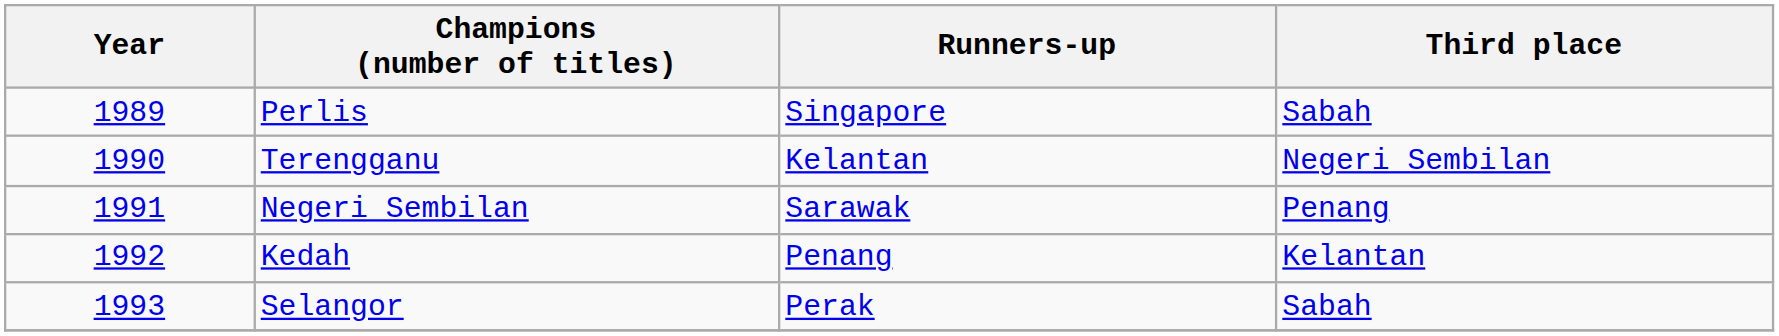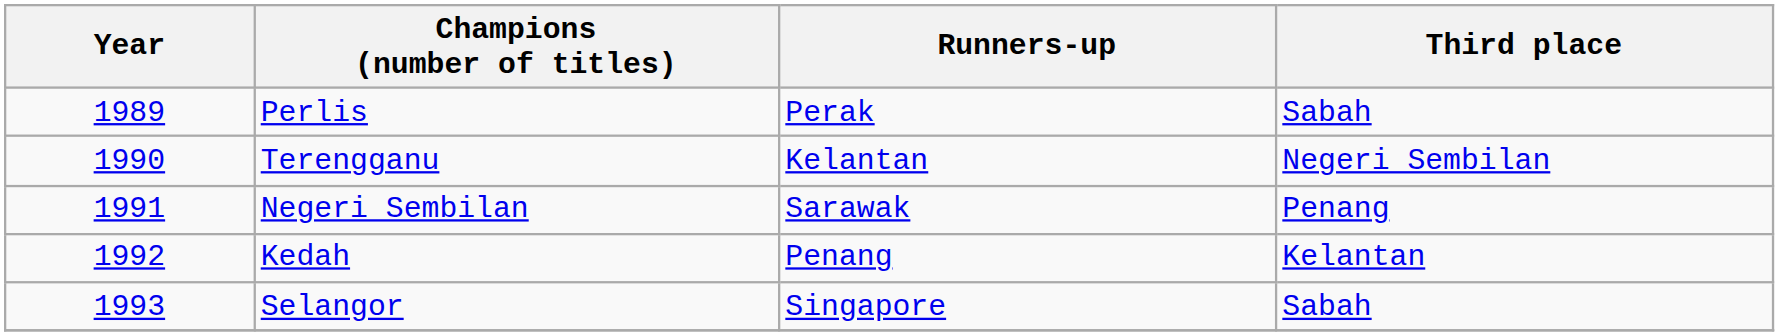(866, 112) Singapore -> (830, 112) Perak
(830, 306) Perak -> (866, 306) Singapore
